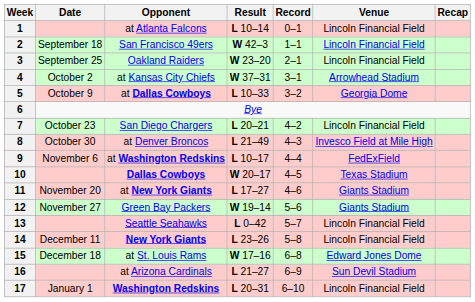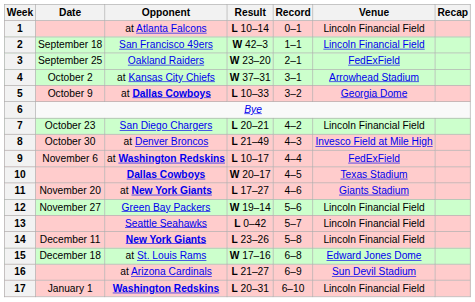(374, 61) Lincoln Financial Field -> (374, 61) FedExField
(374, 207) Giants Stadium -> (374, 207) Lincoln Financial Field
